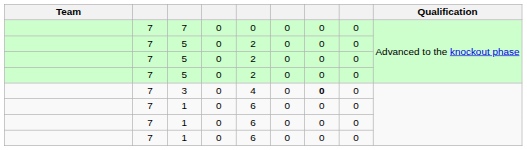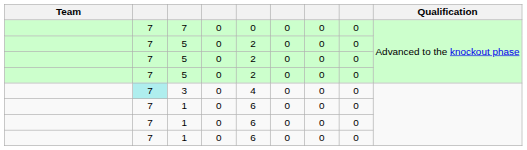(150, 91) no background -> (150, 91) paleturquoise background
(322, 91) bold -> (322, 91) normal
